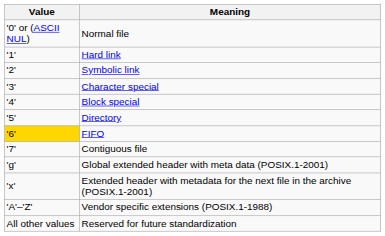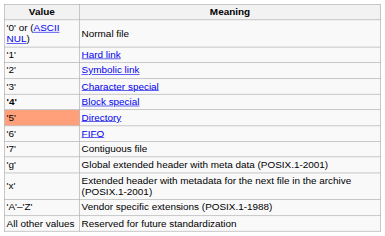(11, 102) normal -> (12, 102) bold
(11, 117) no background -> (11, 117) lightsalmon background
(11, 133) gold background -> (11, 133) no background
